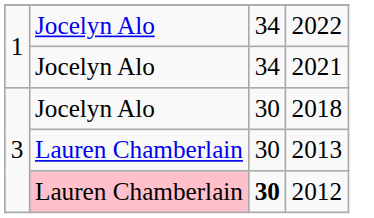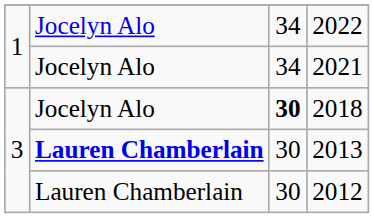(267, 108) normal -> (288, 108) bold
(139, 150) normal -> (149, 150) bold
(139, 191) pink background -> (139, 191) no background
(267, 191) bold -> (288, 191) normal
